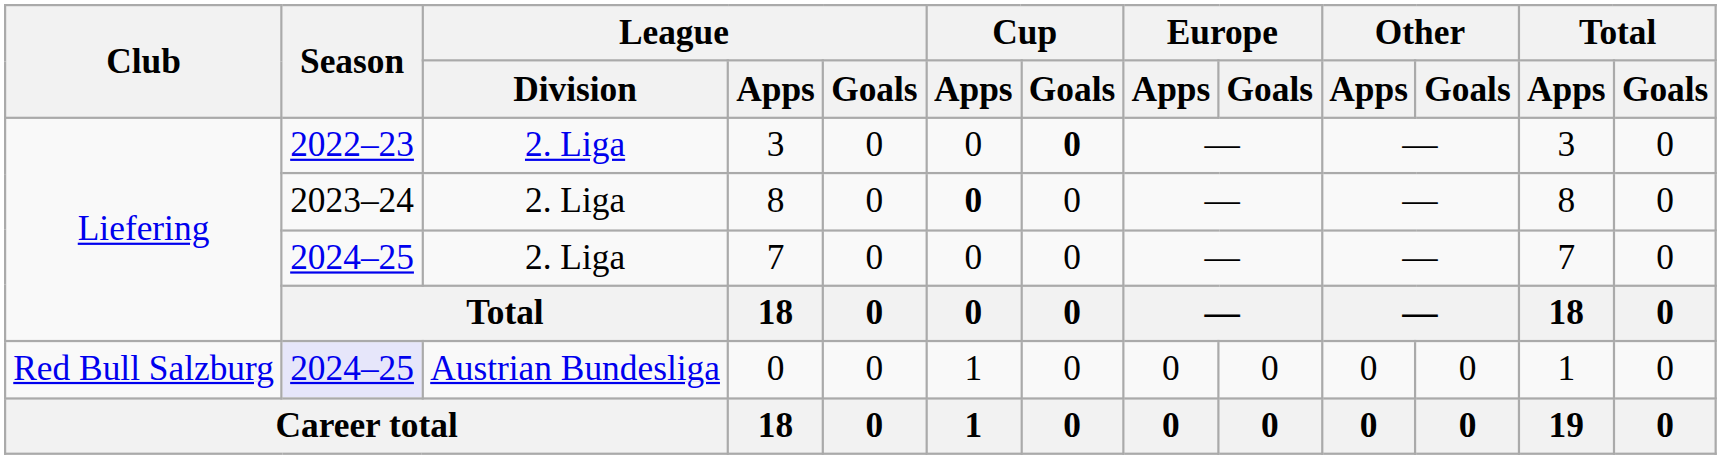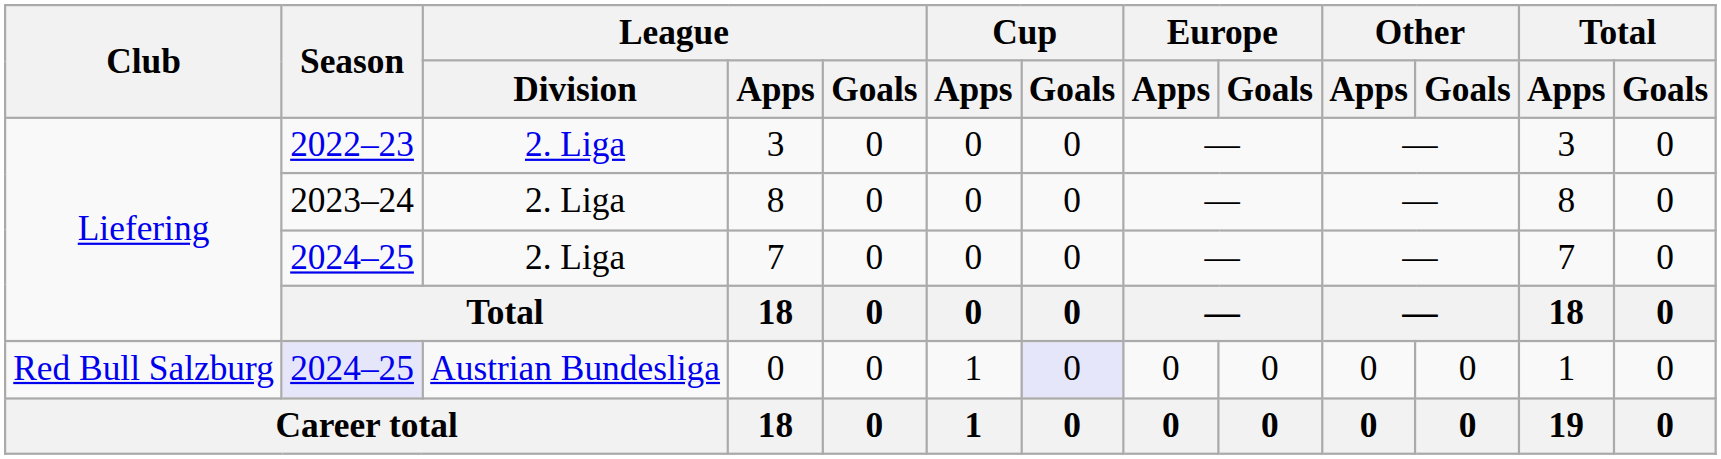(1072, 144) bold -> (1072, 144) normal
(973, 200) bold -> (973, 200) normal
(1072, 369) no background -> (1072, 369) lavender background
